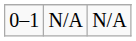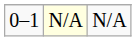(66, 20) no background -> (66, 20) lightyellow background
